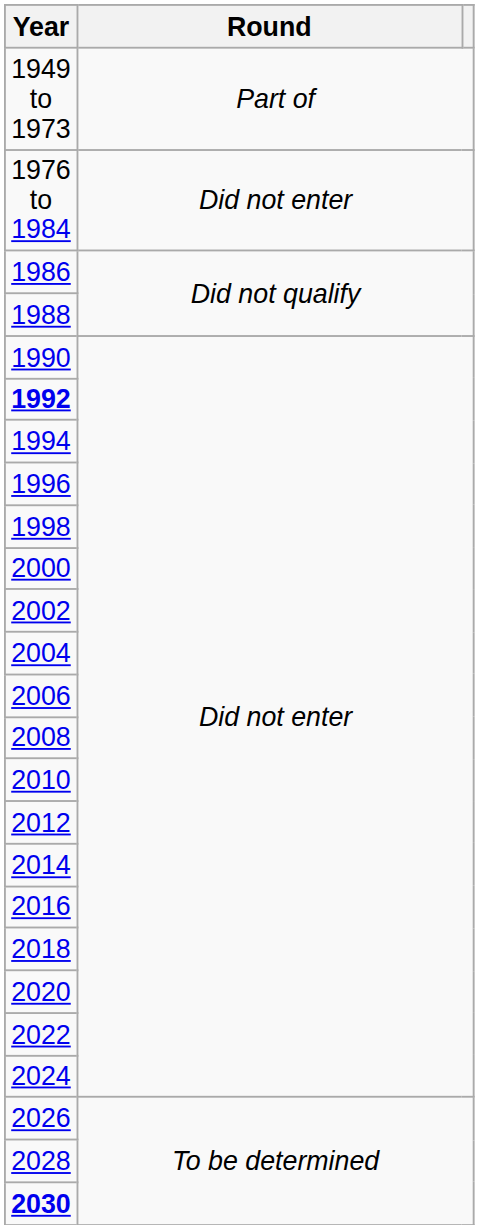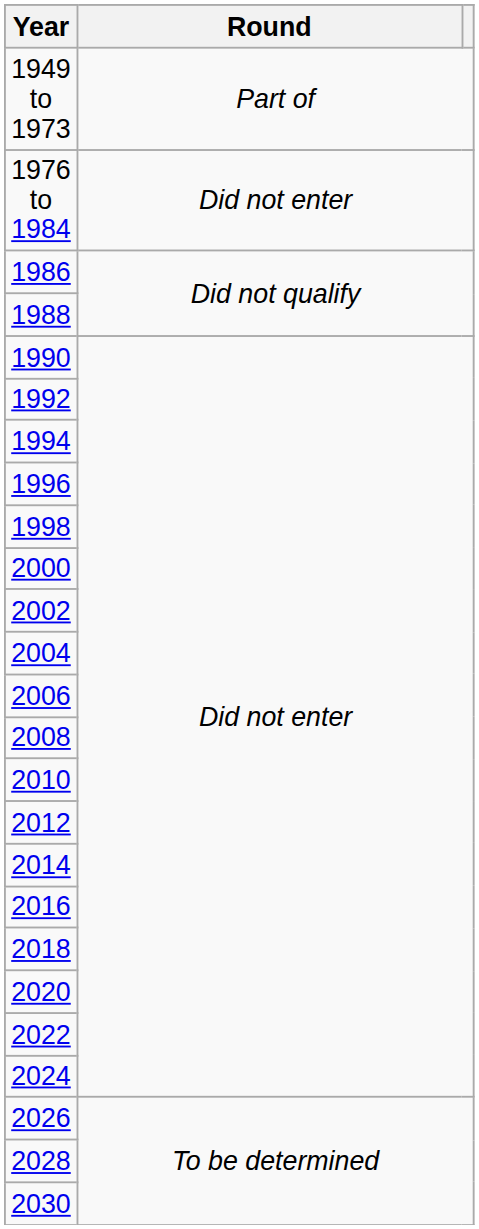(41, 399) bold -> (41, 399) normal
(41, 1203) bold -> (41, 1203) normal
